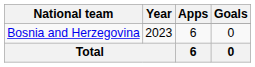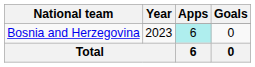(193, 33) no background -> (193, 33) paleturquoise background
